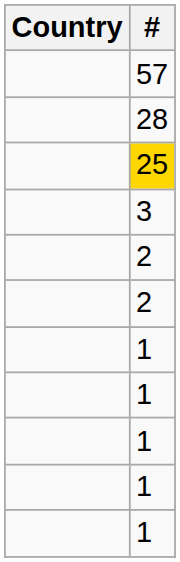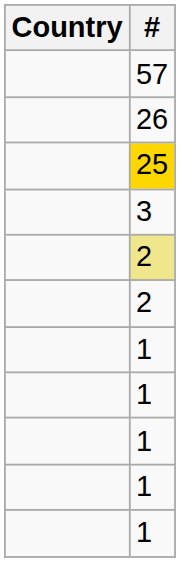(152, 119) 28 -> (152, 119) 26
(144, 257) no background -> (144, 257) khaki background
